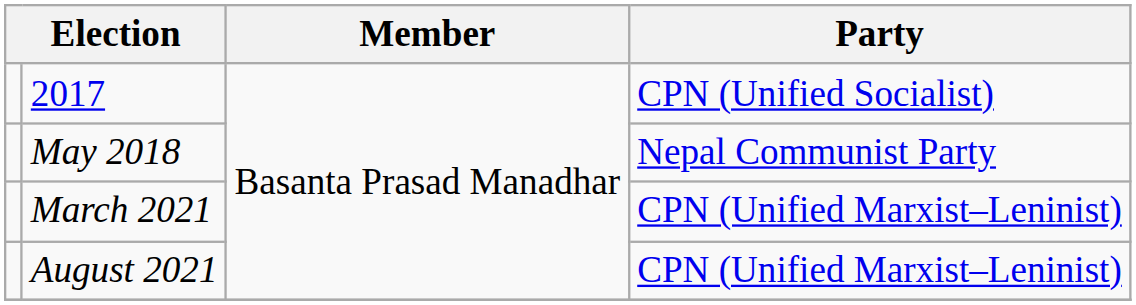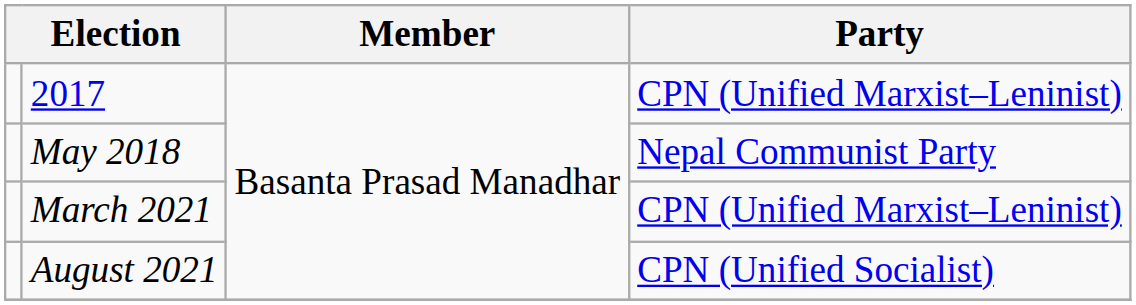(816, 92) CPN (Unified Socialist) -> (880, 92) CPN (Unified Marxist–Leninist)
(880, 269) CPN (Unified Marxist–Leninist) -> (816, 269) CPN (Unified Socialist)
